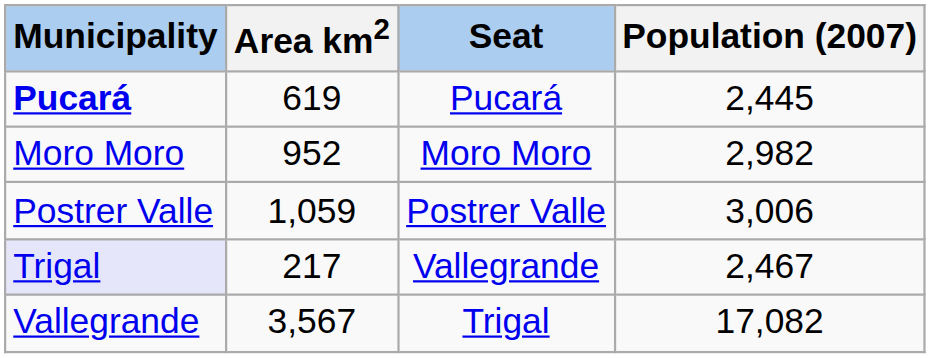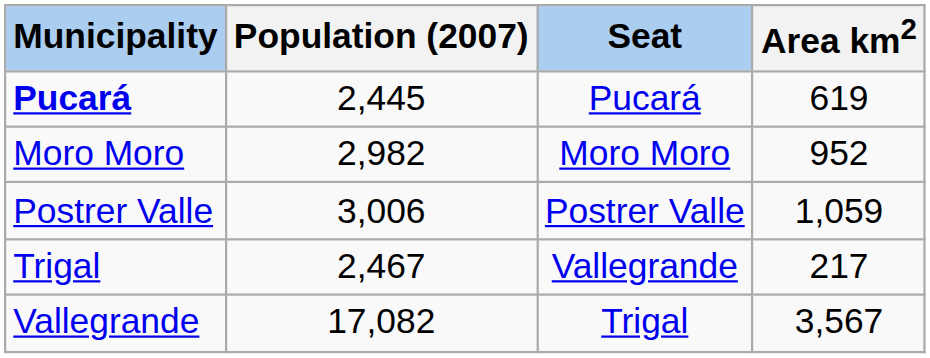columns swapped: (312, 37) <-> (770, 37)
(57, 266) lavender background -> (57, 266) no background
